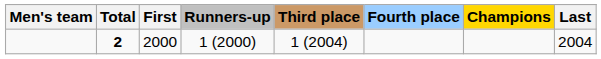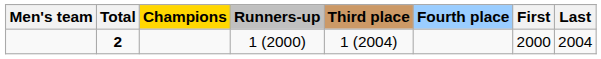columns swapped: (509, 17) <-> (160, 17)
